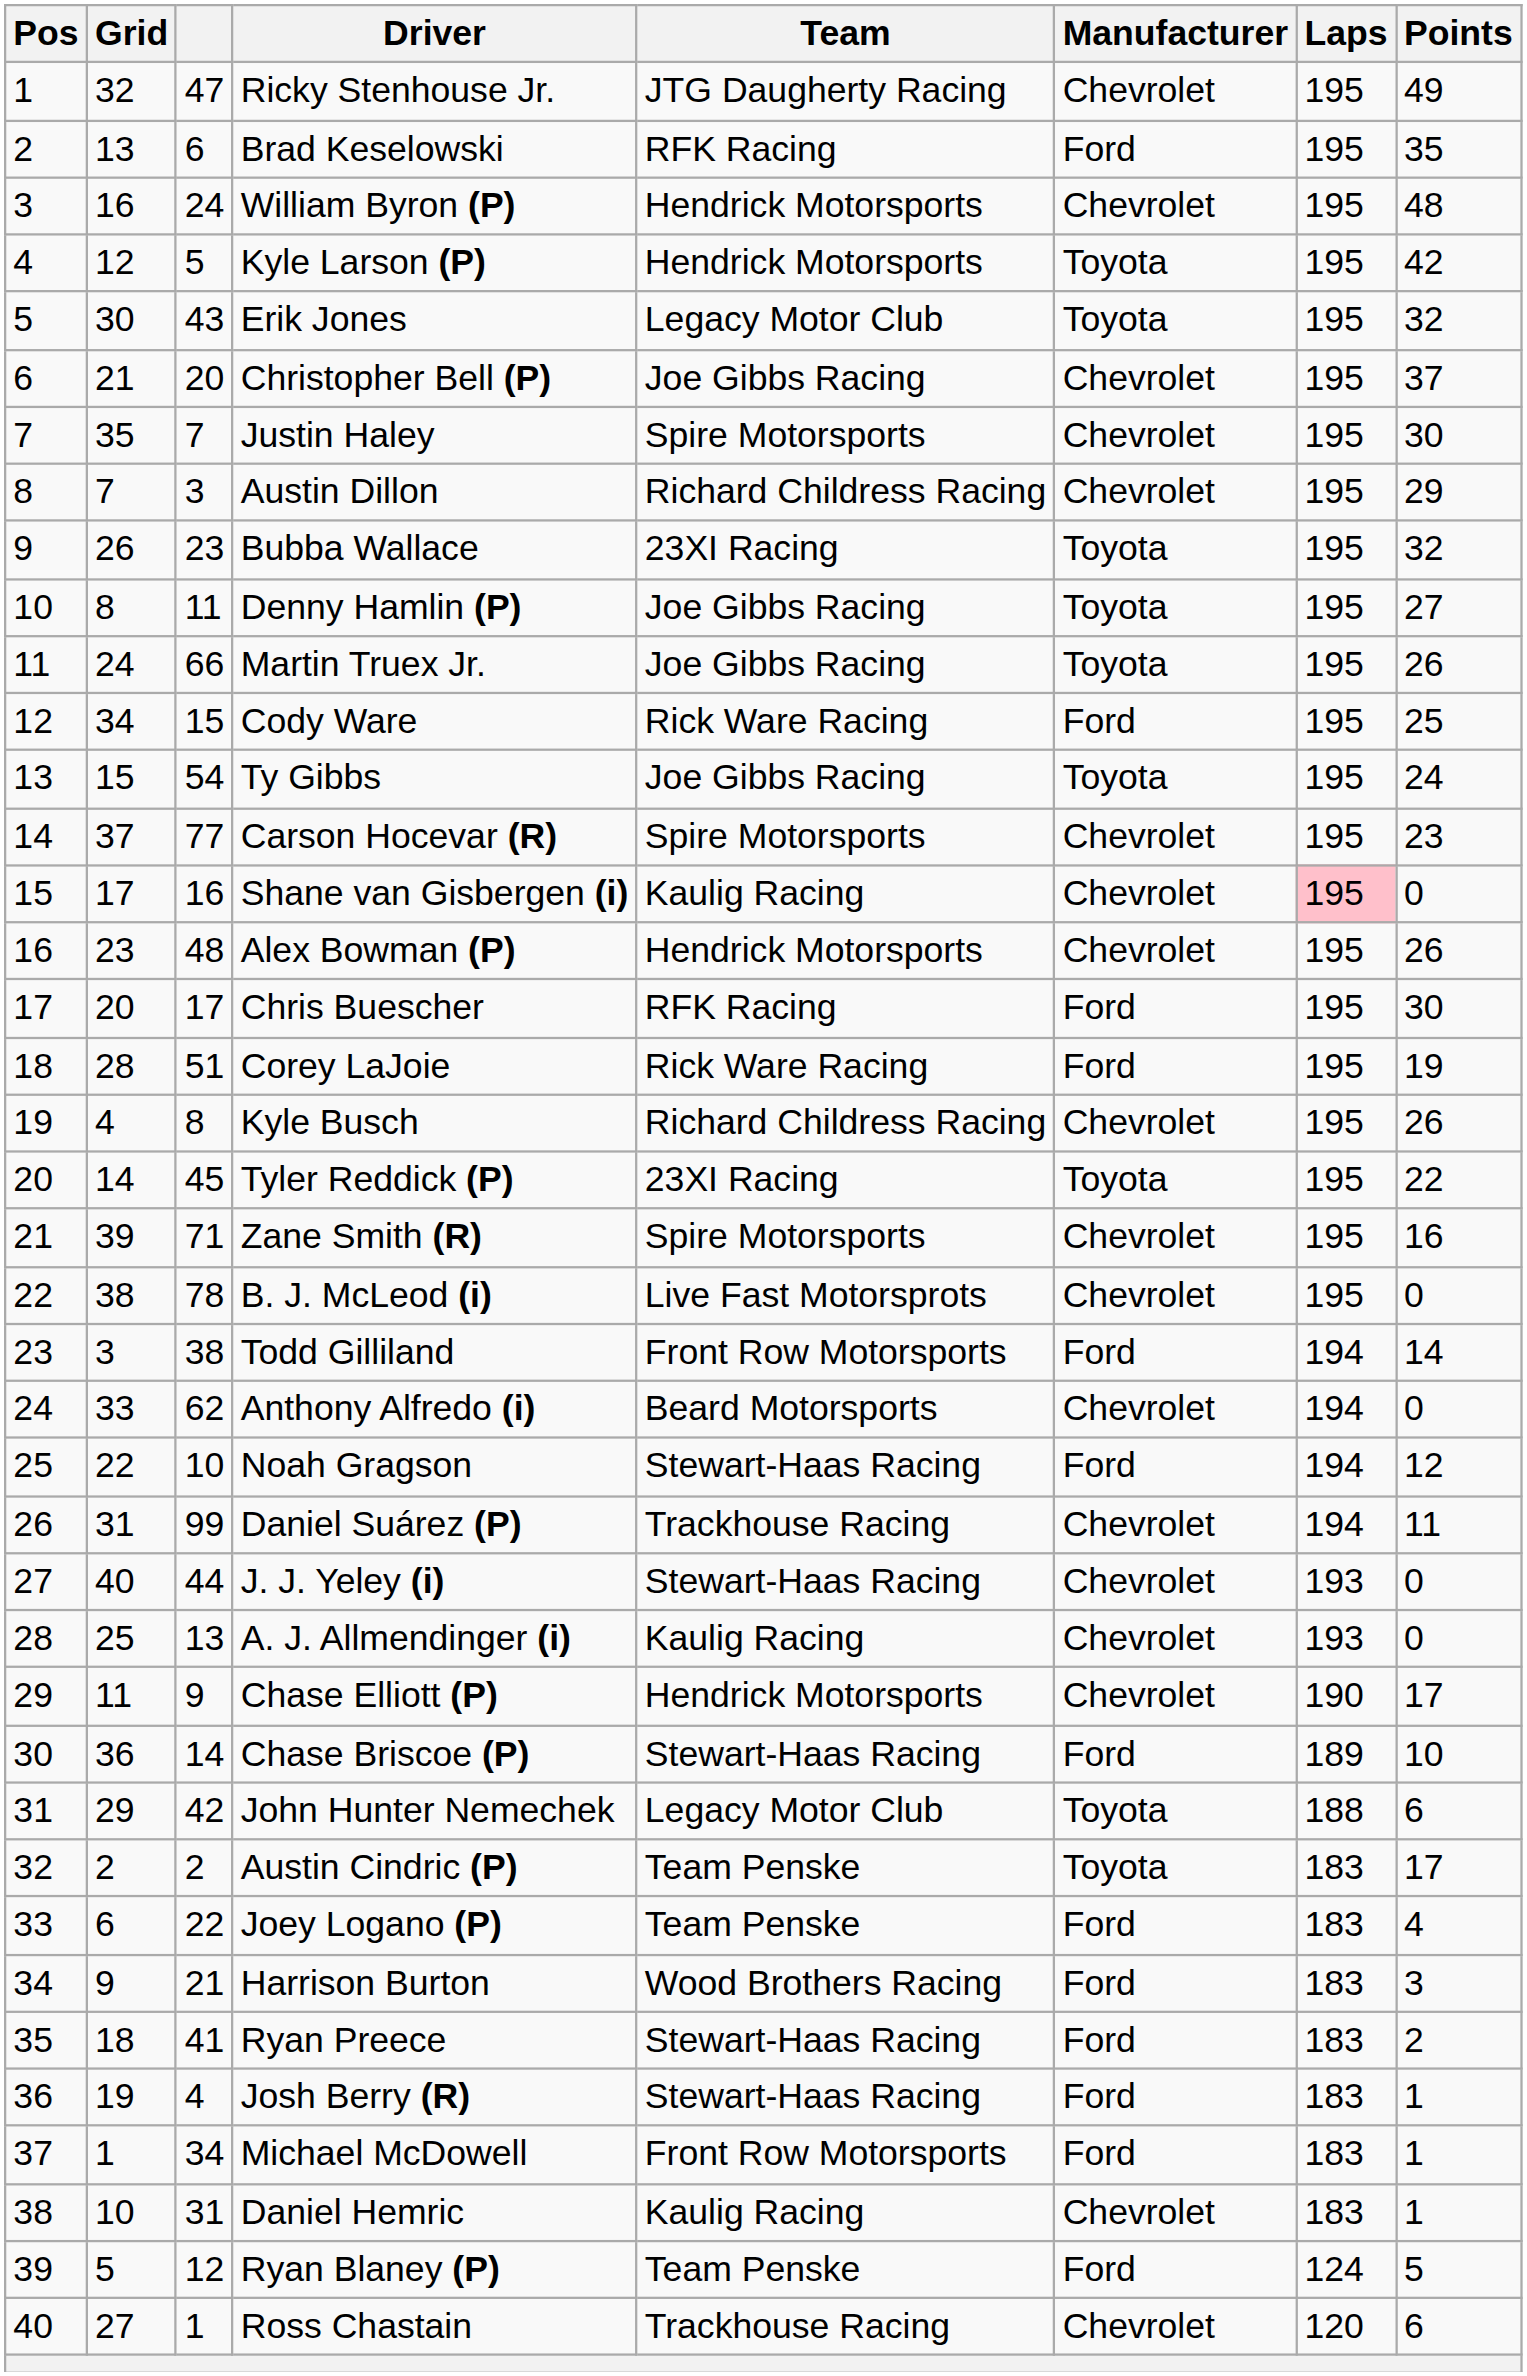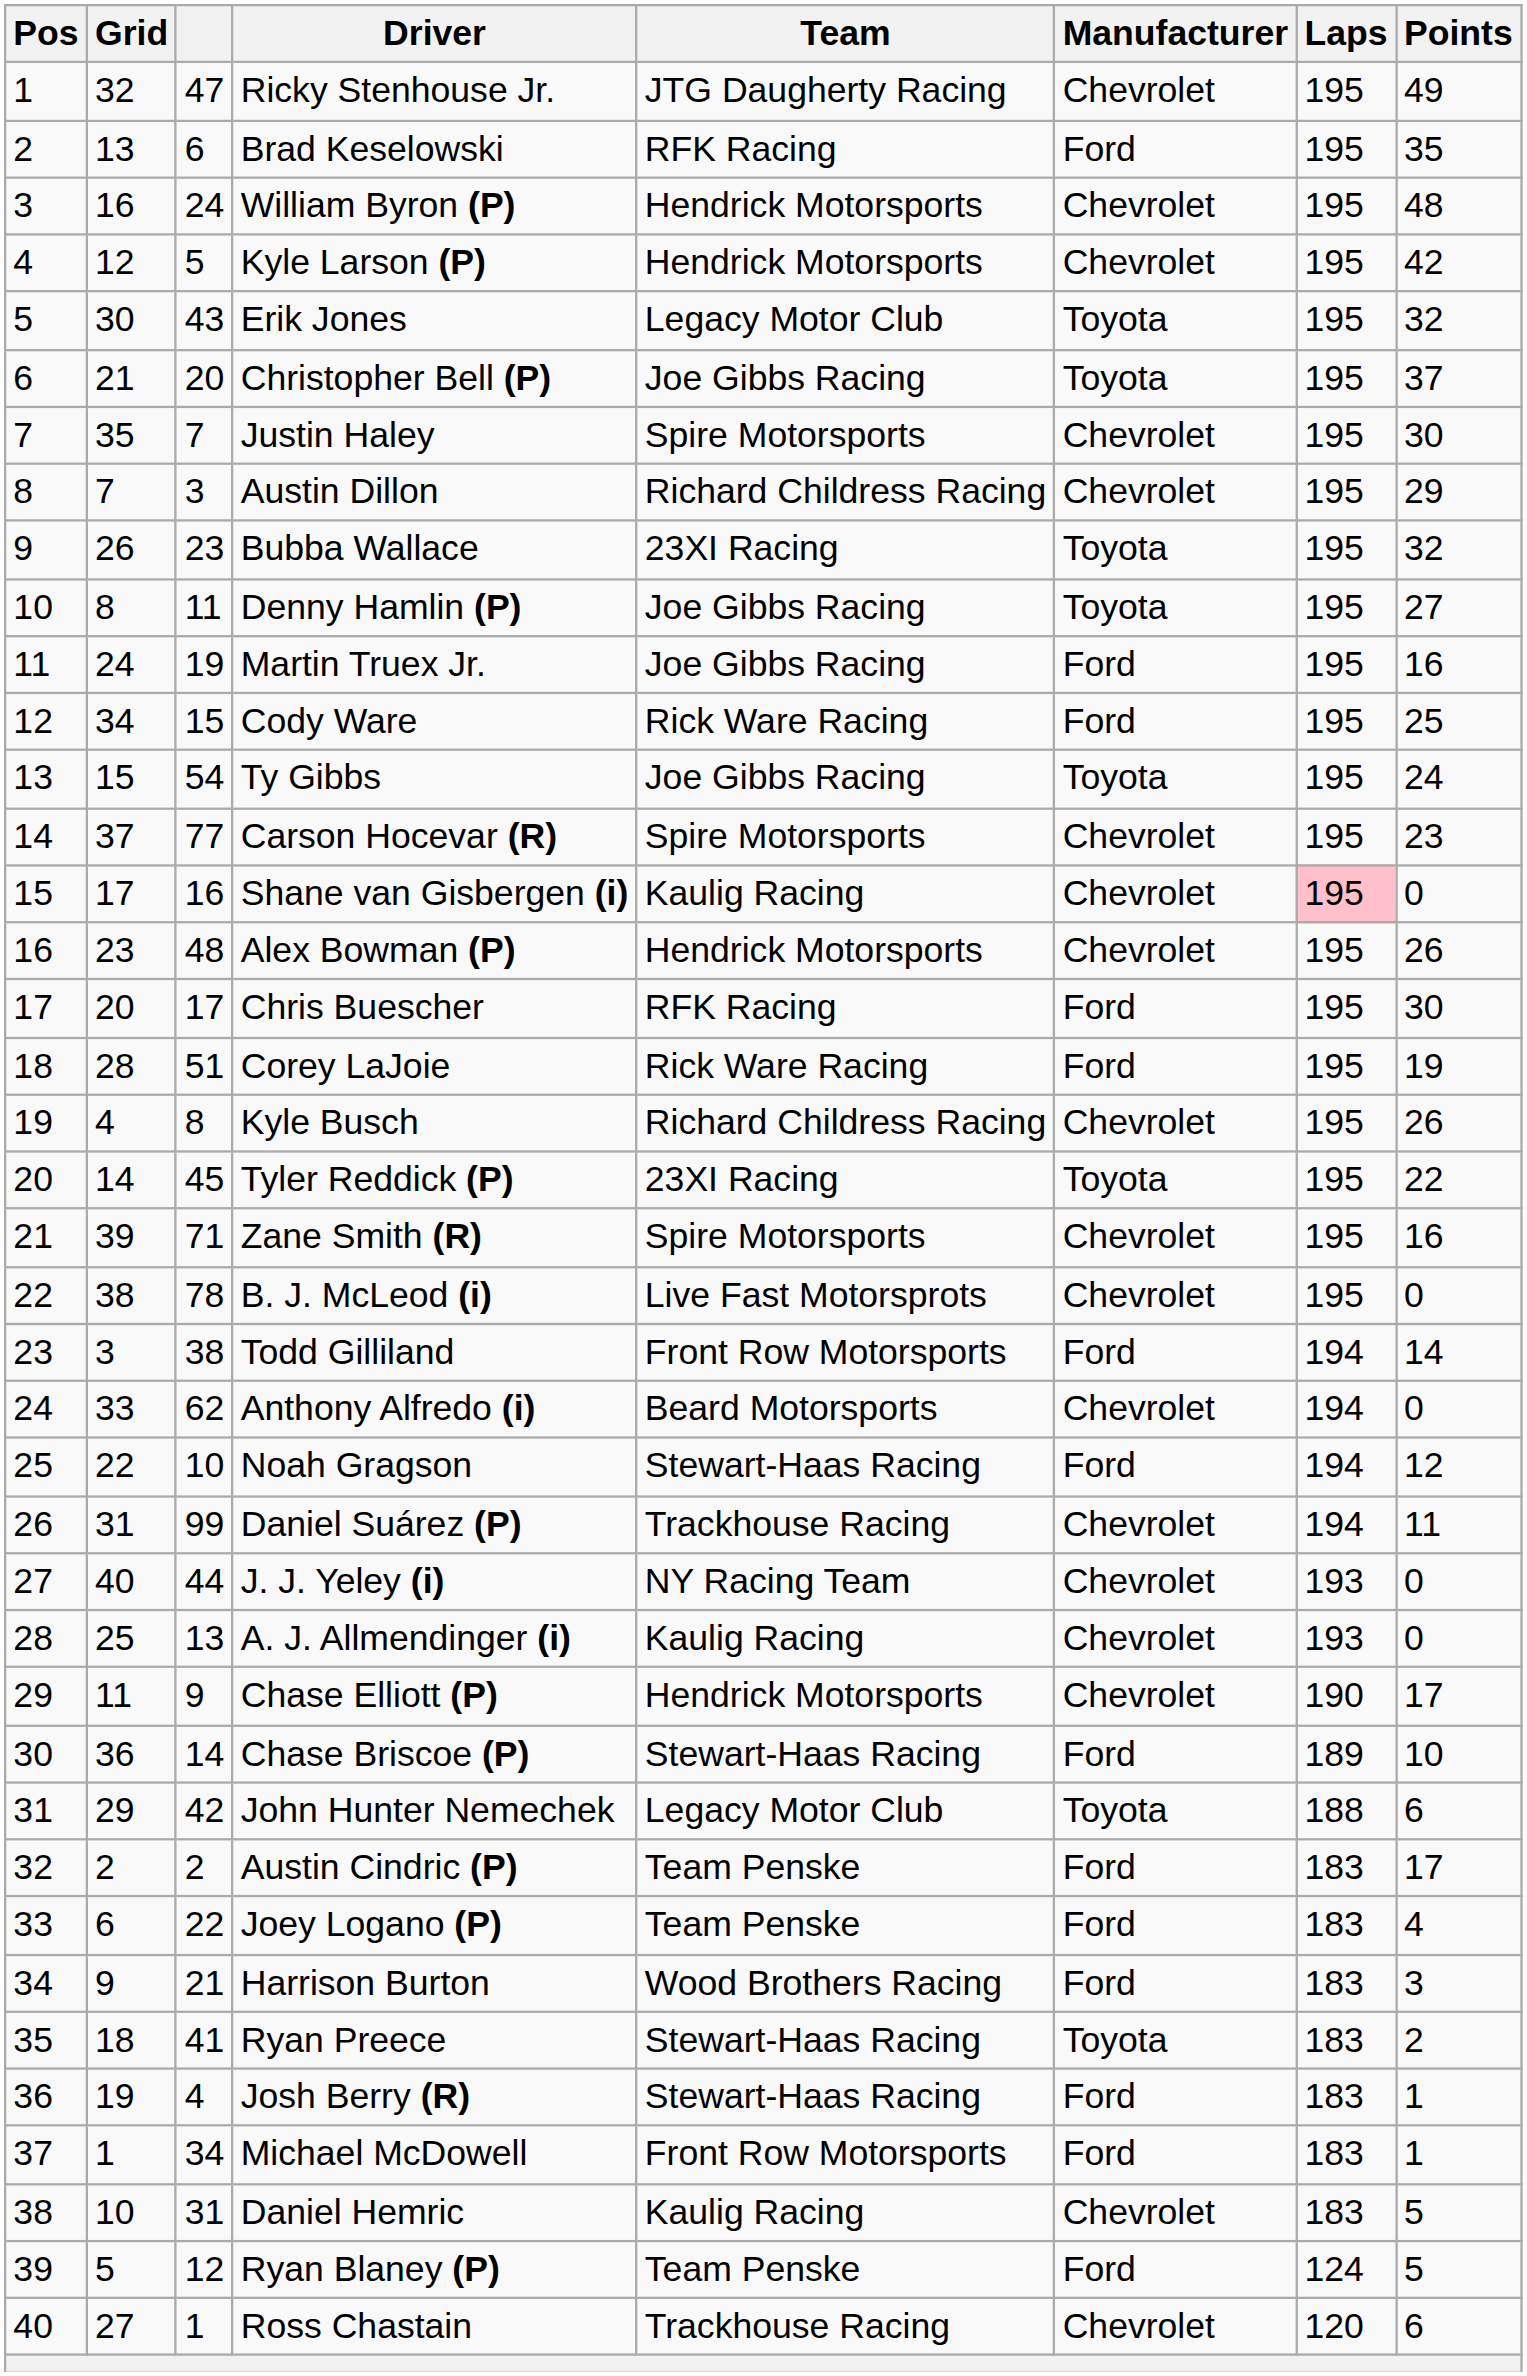(1115, 262) Toyota -> (1139, 262) Chevrolet
(1139, 376) Chevrolet -> (1115, 376) Toyota
(204, 663) 66 -> (204, 663) 19
(1115, 663) Toyota -> (1099, 663) Ford
(1424, 663) 26 -> (1424, 663) 16
(813, 1580) Stewart-Haas Racing -> (778, 1580) NY Racing Team
(1115, 1866) Toyota -> (1099, 1866) Ford
(1099, 2038) Ford -> (1115, 2038) Toyota
(1414, 2210) 1 -> (1414, 2210) 5
